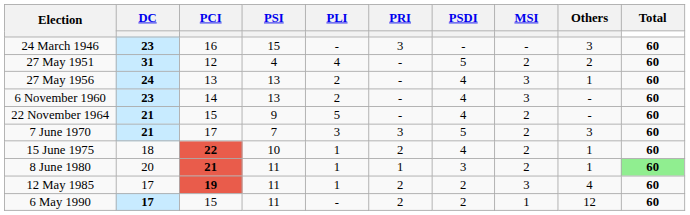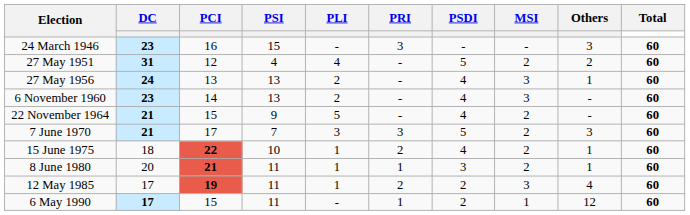(653, 167) lightgreen background -> (653, 167) no background
(400, 202) 2 -> (400, 202) 1
